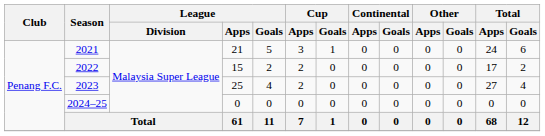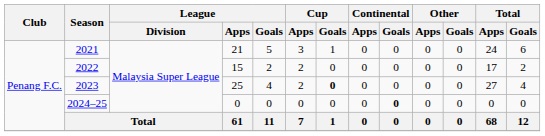(333, 85) normal -> (333, 85) bold
(396, 103) normal -> (396, 103) bold
